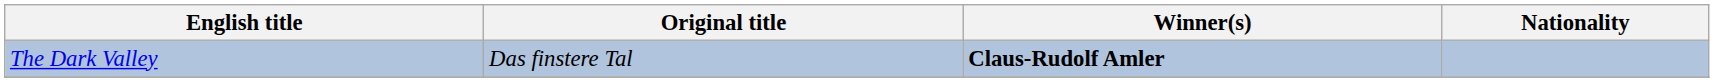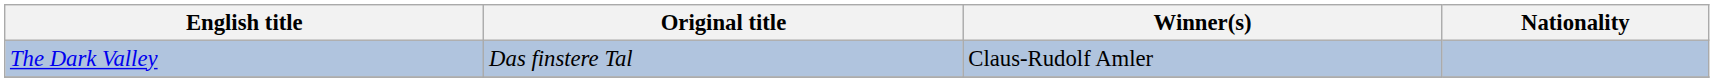(1066, 58) bold -> (1061, 58) normal
